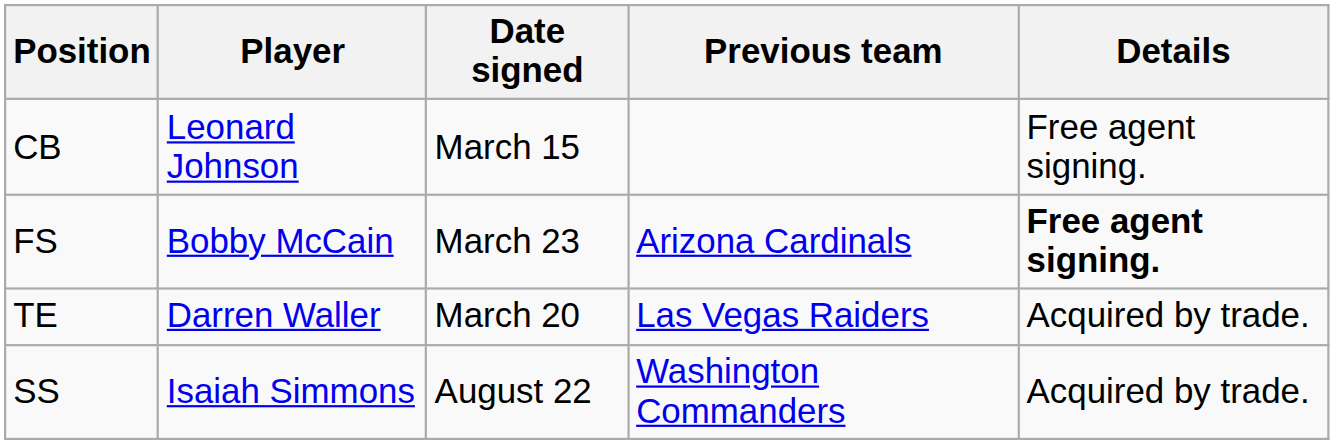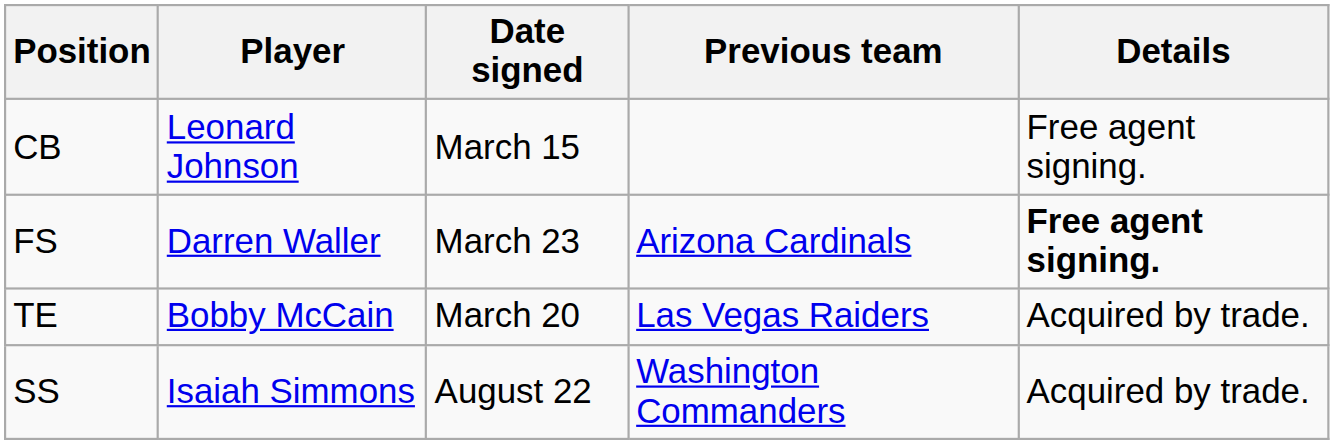(280, 240) Bobby McCain -> (274, 240) Darren Waller
(274, 315) Darren Waller -> (280, 315) Bobby McCain
